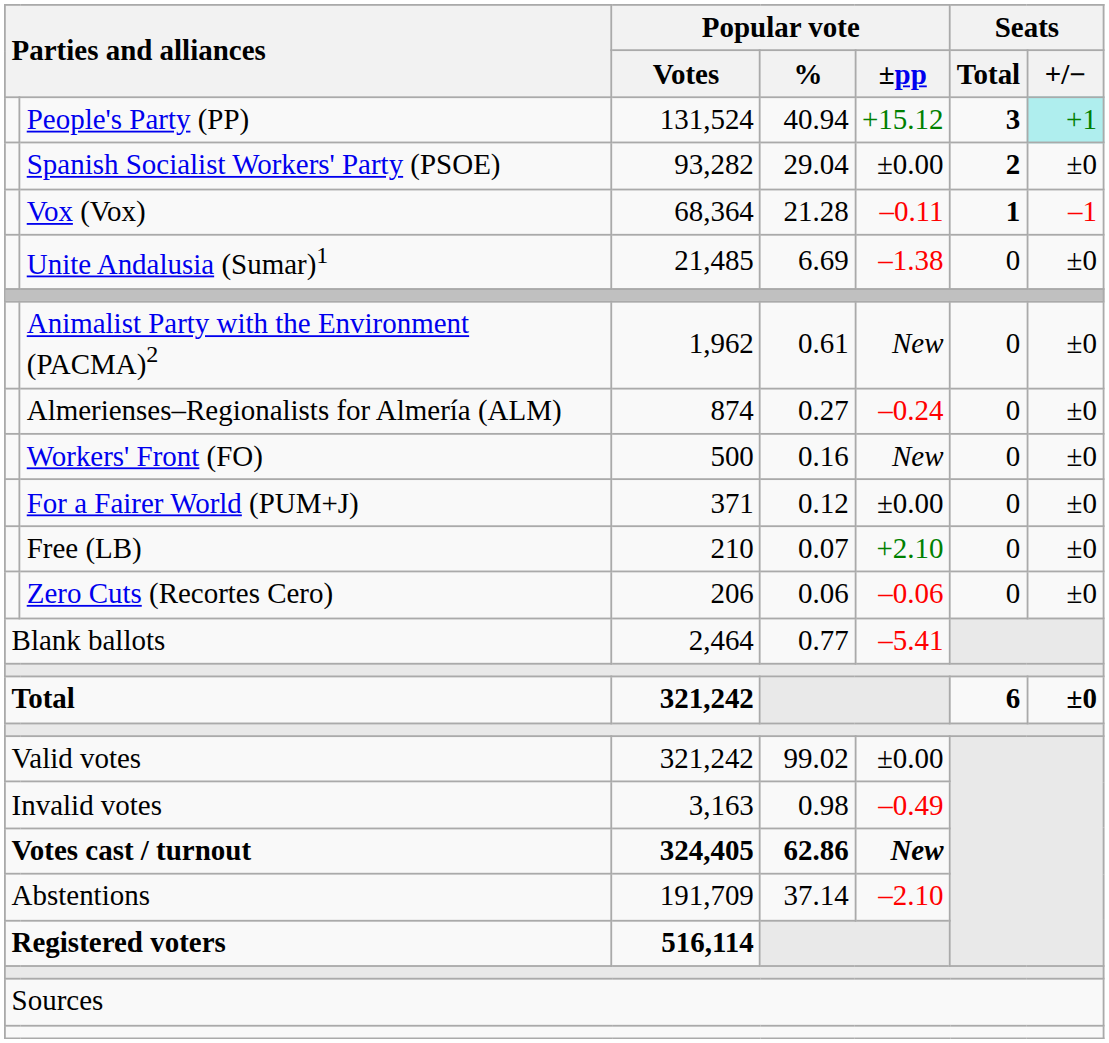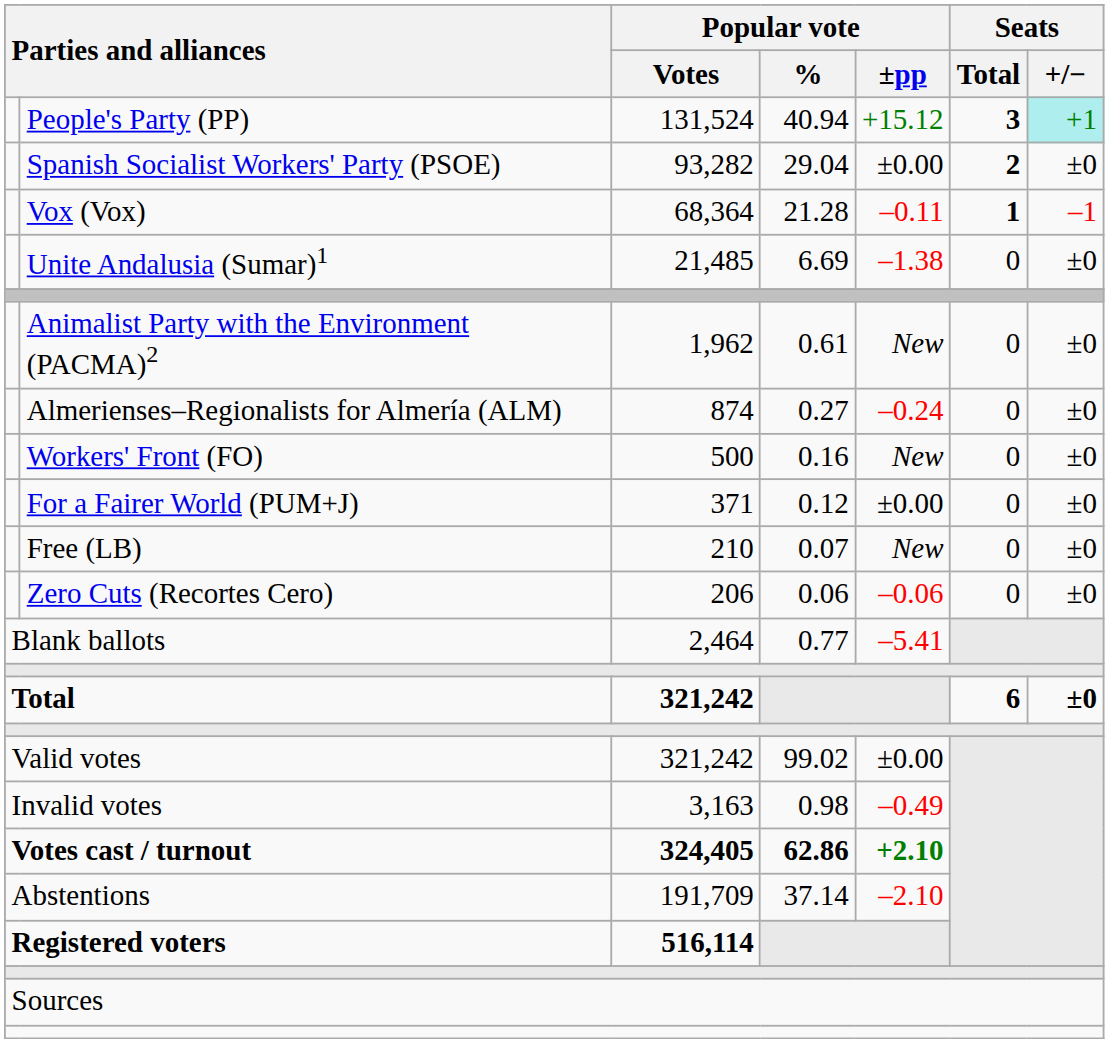(910, 548) +2.10 -> (918, 548) New
(917, 850) New -> (910, 850) +2.10
